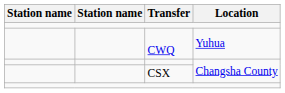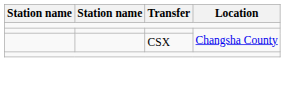- row: (161, 50)
